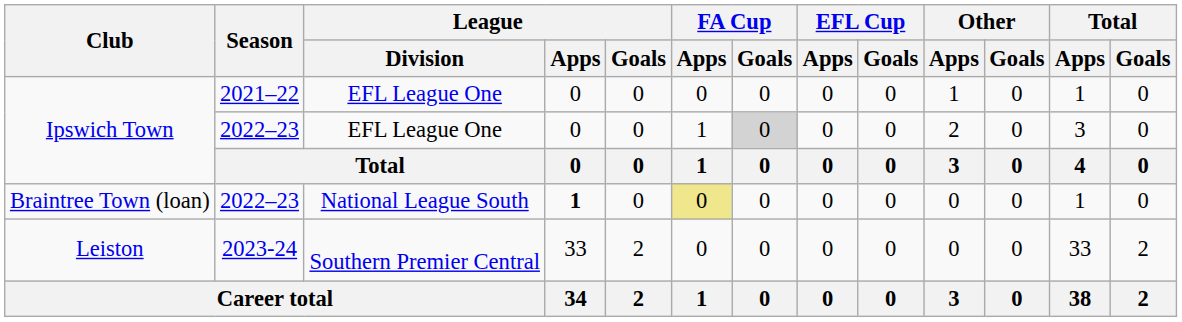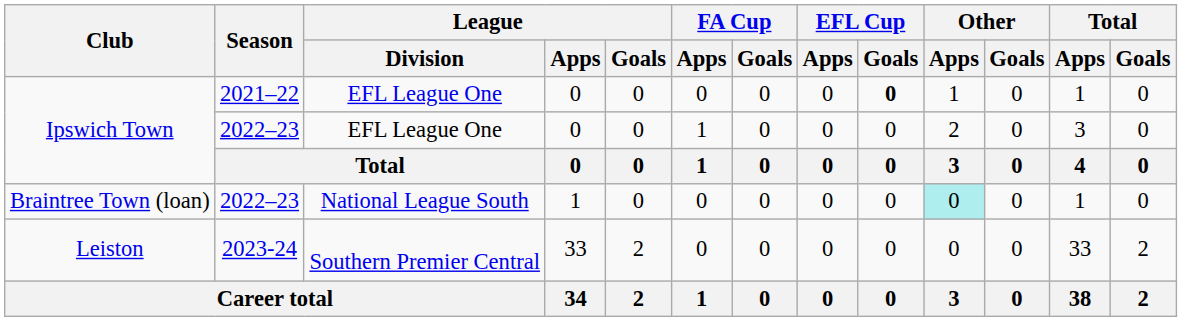(891, 93) normal -> (891, 93) bold
(765, 129) lightgrey background -> (765, 129) no background
(575, 201) bold -> (575, 201) normal
(702, 201) khaki background -> (702, 201) no background
(954, 201) no background -> (954, 201) paleturquoise background
